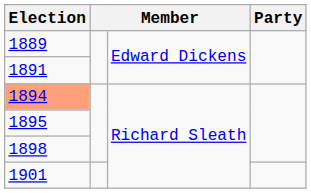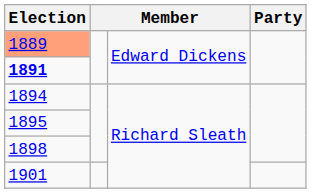(28, 44) no background -> (28, 44) lightsalmon background
(28, 70) normal -> (28, 70) bold
(28, 97) lightsalmon background -> (28, 97) no background
